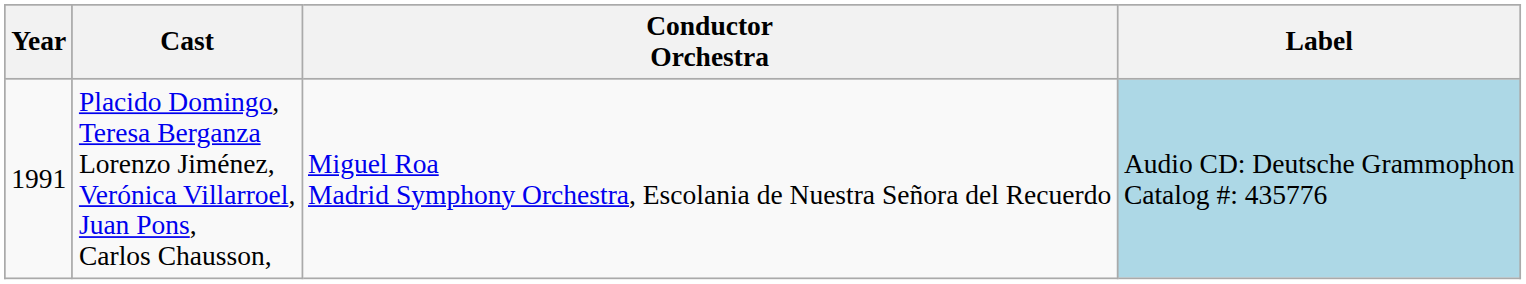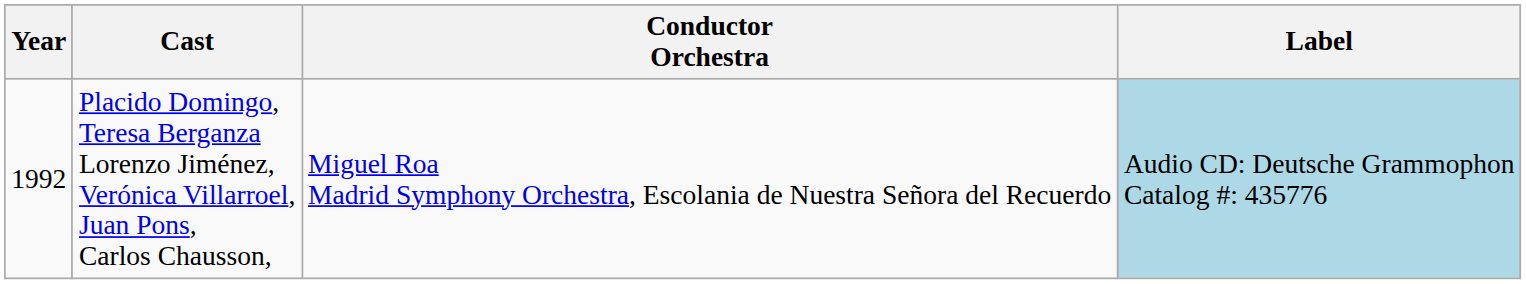(39, 178) 1991 -> (39, 178) 1992
